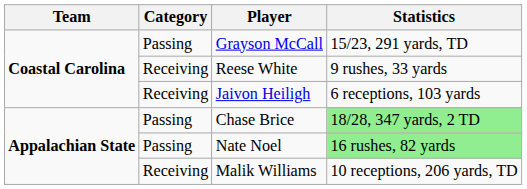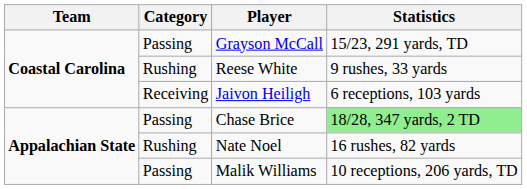(175, 68) Receiving -> (170, 68) Rushing
(167, 145) Passing -> (170, 145) Rushing
(393, 145) lightgreen background -> (393, 145) no background
(175, 171) Receiving -> (167, 171) Passing
